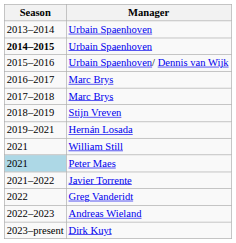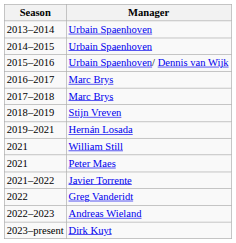(31, 46) bold -> (31, 46) normal
(17, 163) lightblue background -> (17, 163) no background
